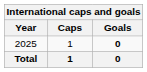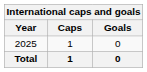(118, 43) bold -> (118, 43) normal
